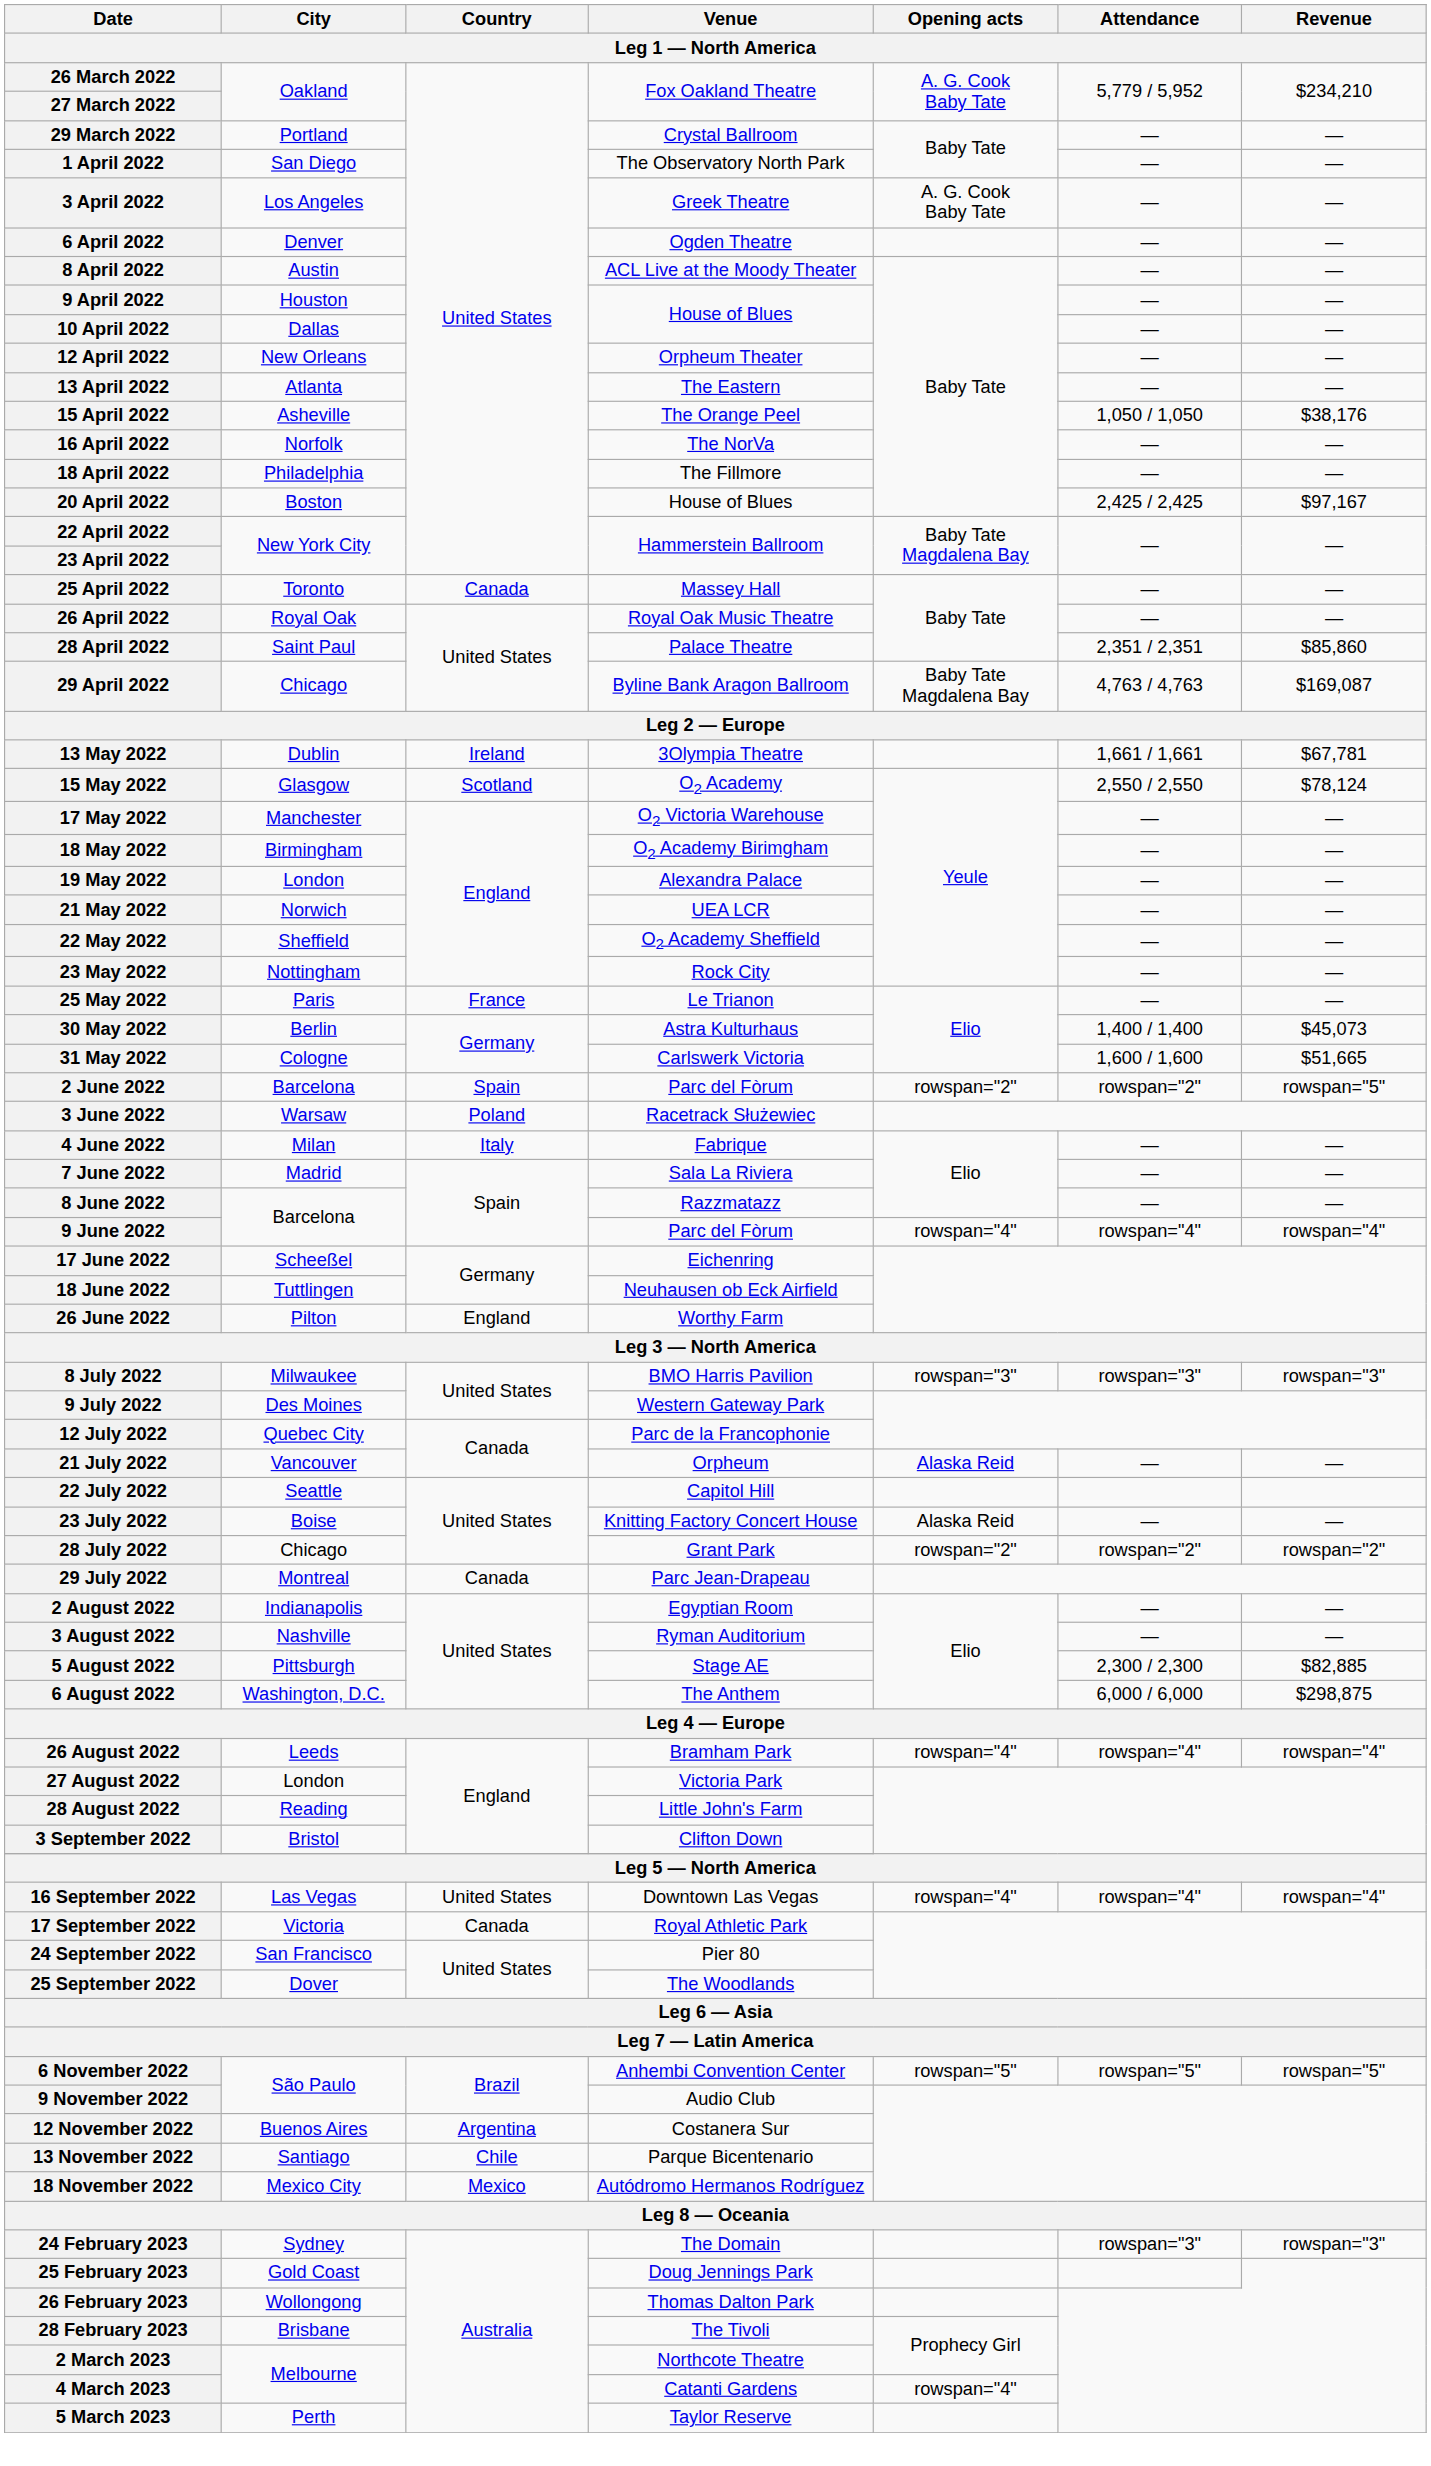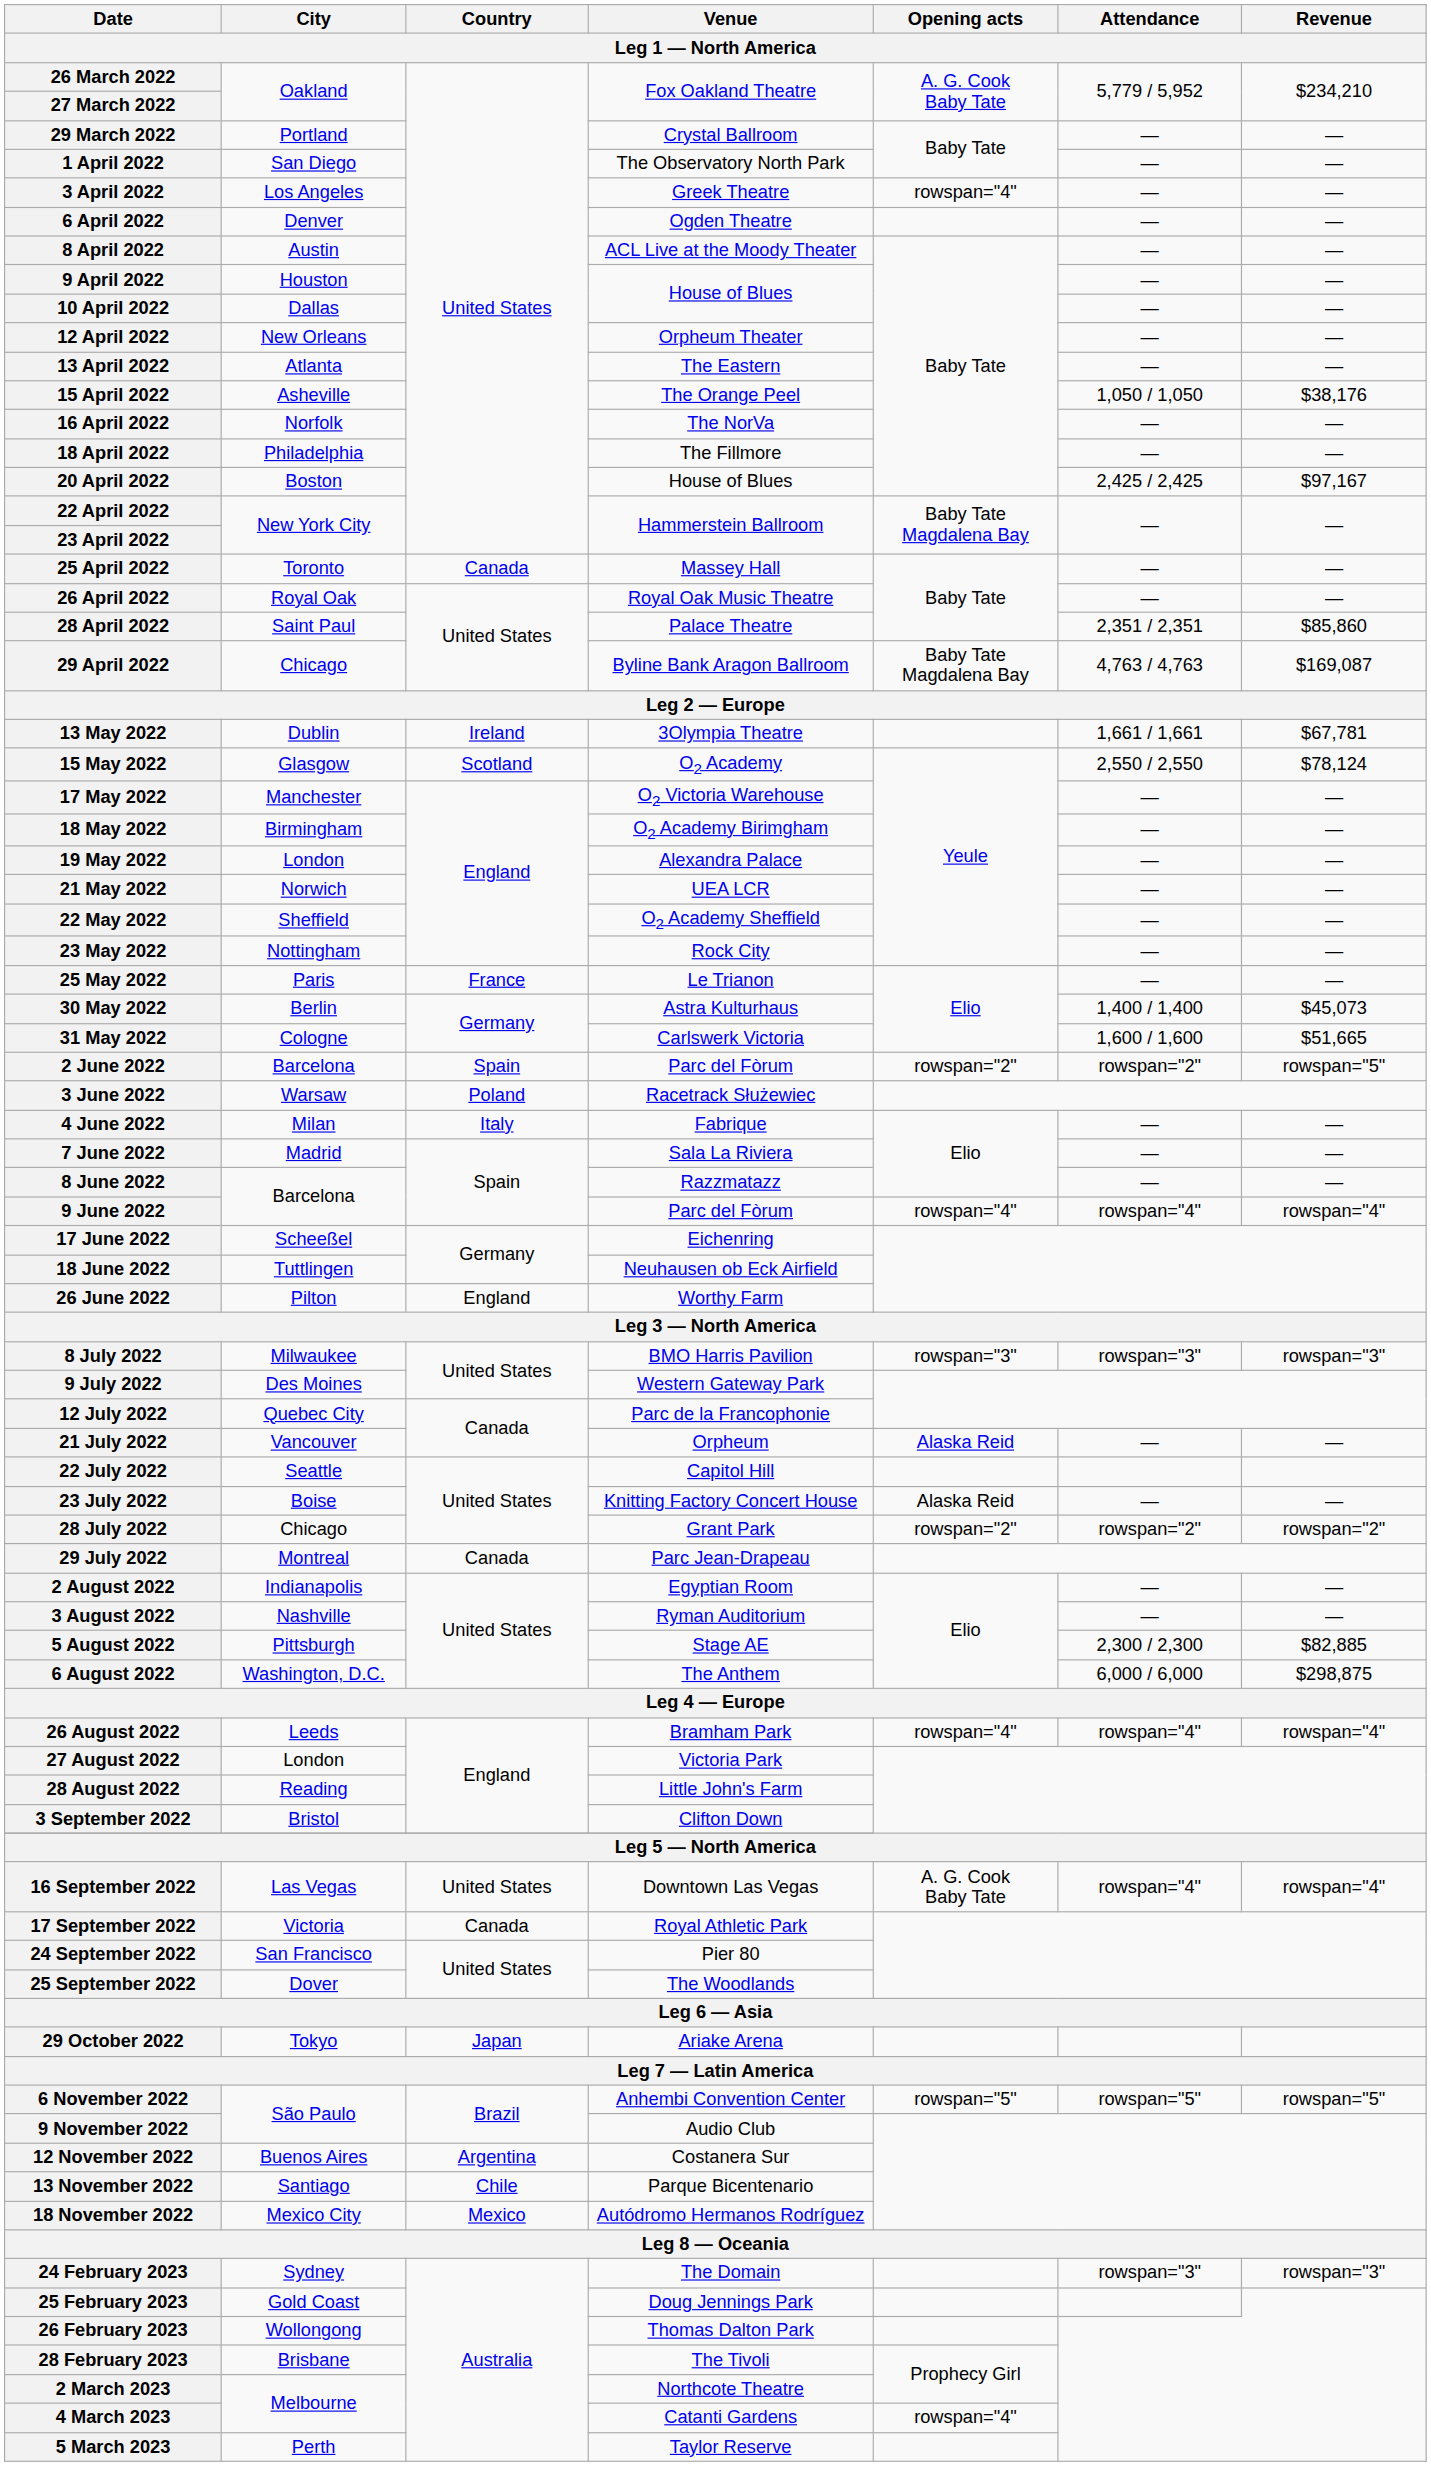(965, 202) A. G. Cook Baby Tate -> (965, 192) rowspan="4"
(965, 1896) rowspan="4" -> (965, 1886) A. G. Cook Baby Tate
+ row: (113, 2041)
